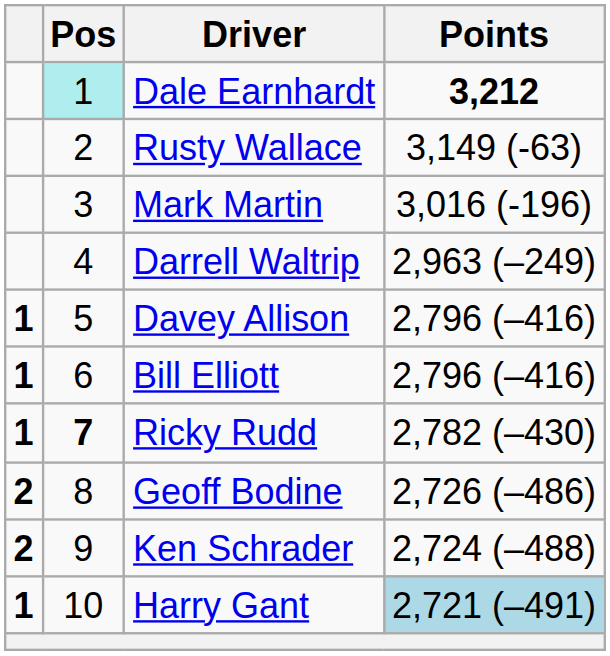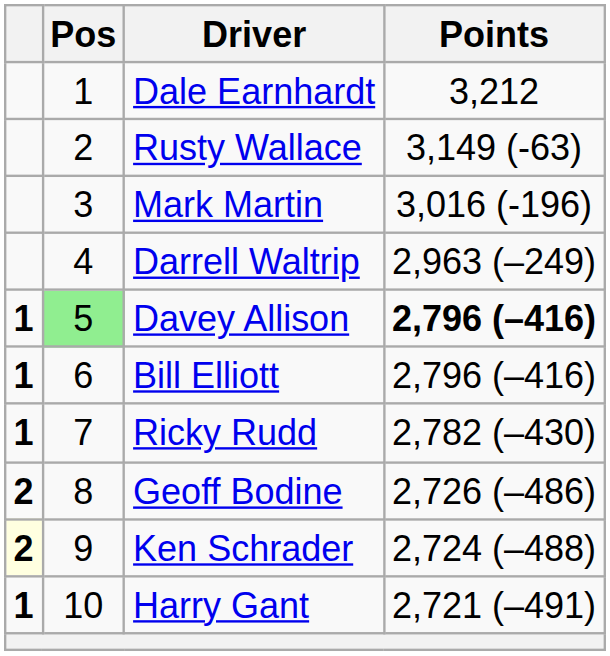(83, 91) paleturquoise background -> (83, 91) no background
(494, 91) bold -> (494, 91) normal
(83, 319) no background -> (83, 319) lightgreen background
(494, 319) normal -> (494, 319) bold
(83, 433) bold -> (83, 433) normal
(24, 547) no background -> (24, 547) lightyellow background
(494, 604) lightblue background -> (494, 604) no background
